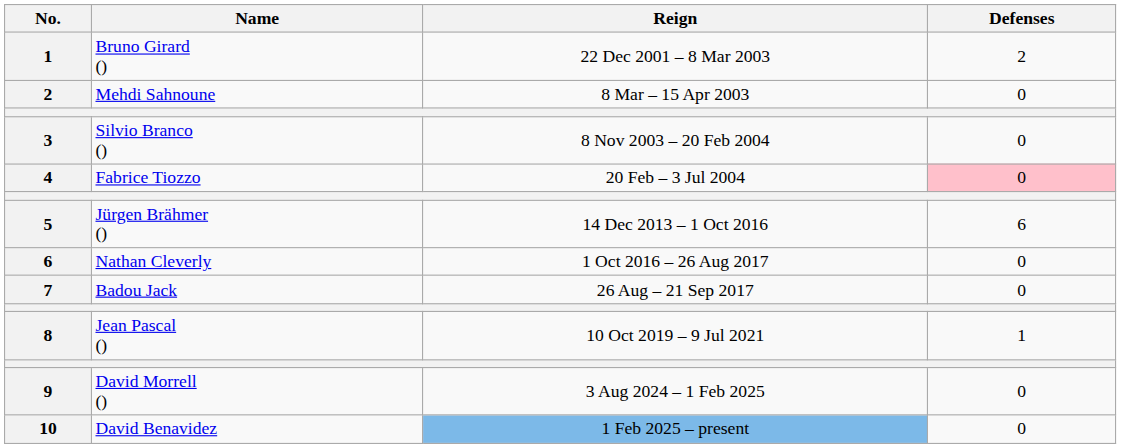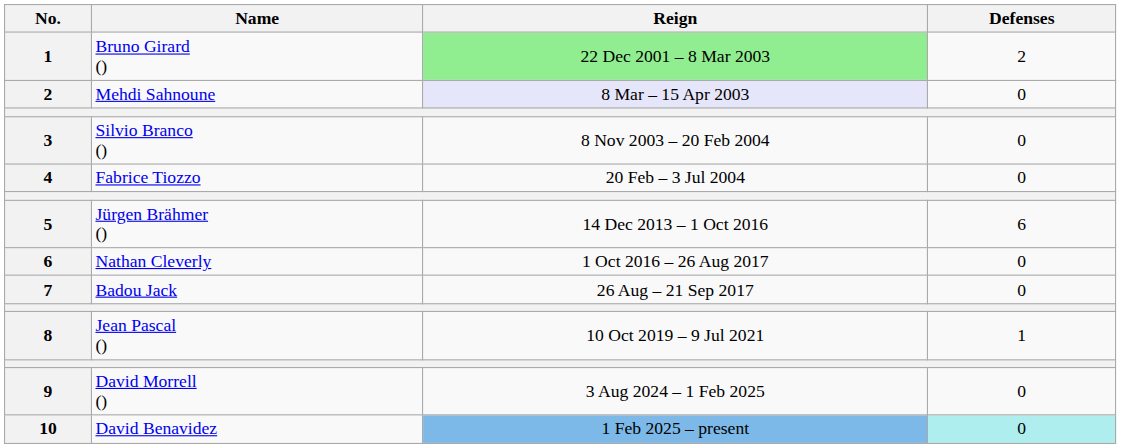(675, 56) no background -> (675, 56) lightgreen background
(675, 94) no background -> (675, 94) lavender background
(1022, 177) pink background -> (1022, 177) no background
(1022, 429) no background -> (1022, 429) paleturquoise background
